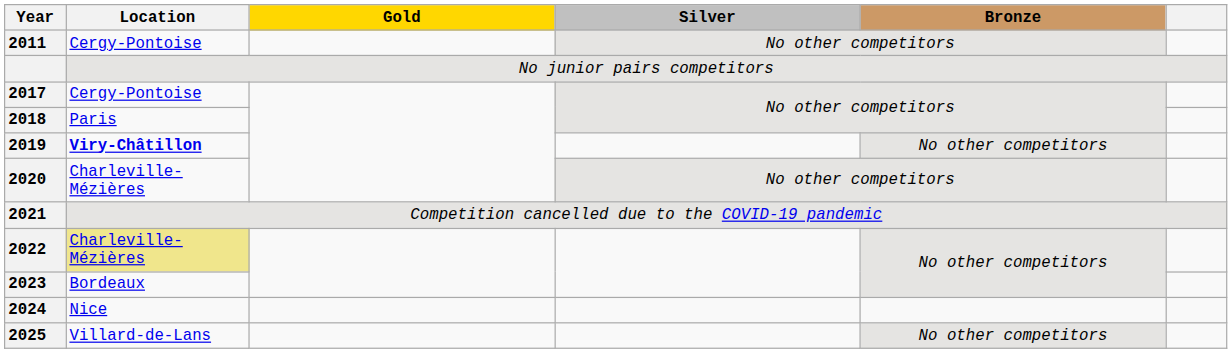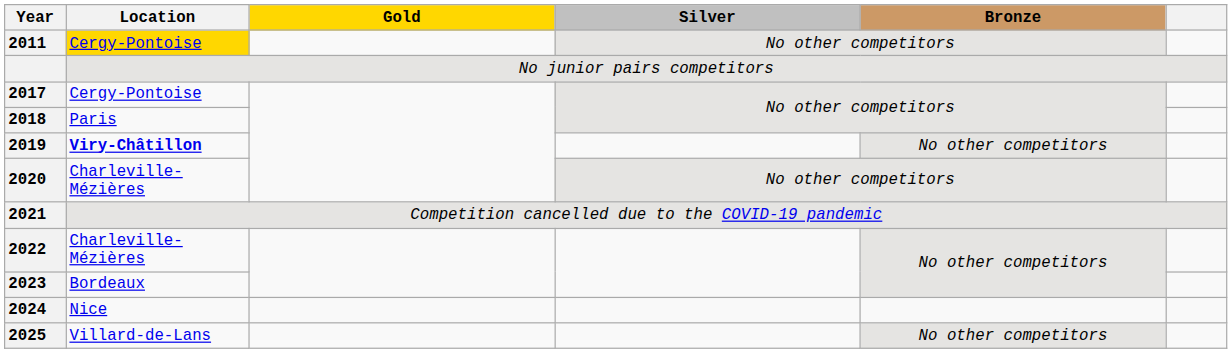(136, 43) no background -> (136, 43) gold background
(126, 250) khaki background -> (126, 250) no background
